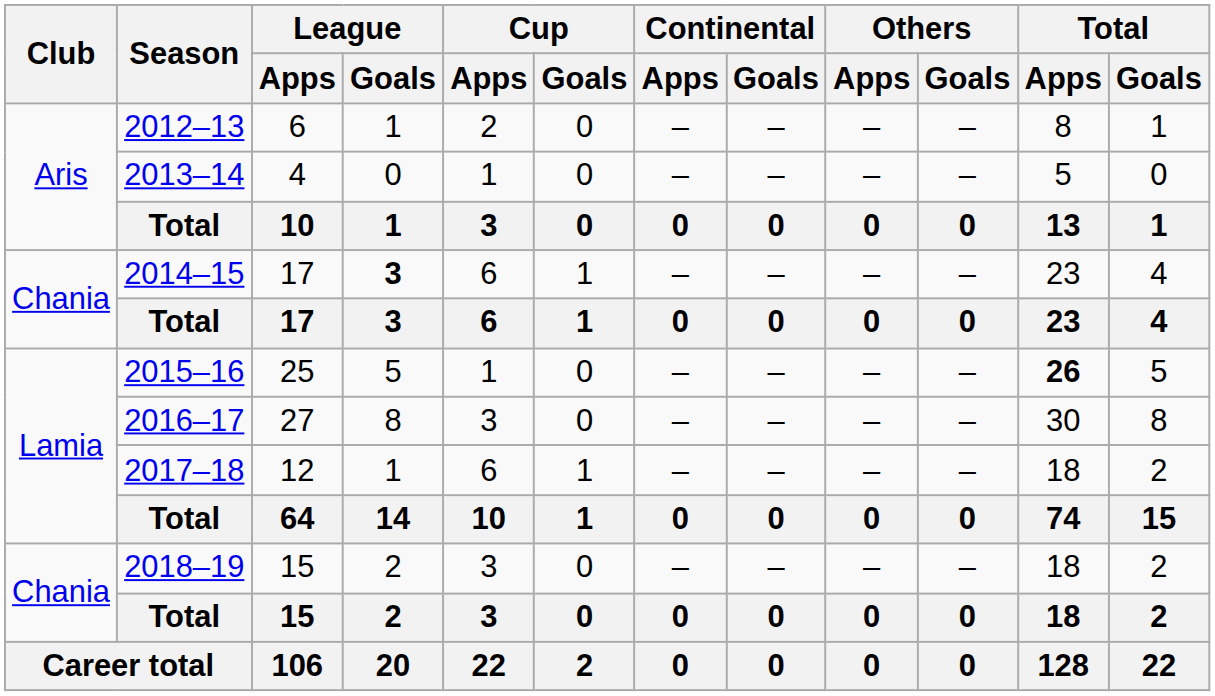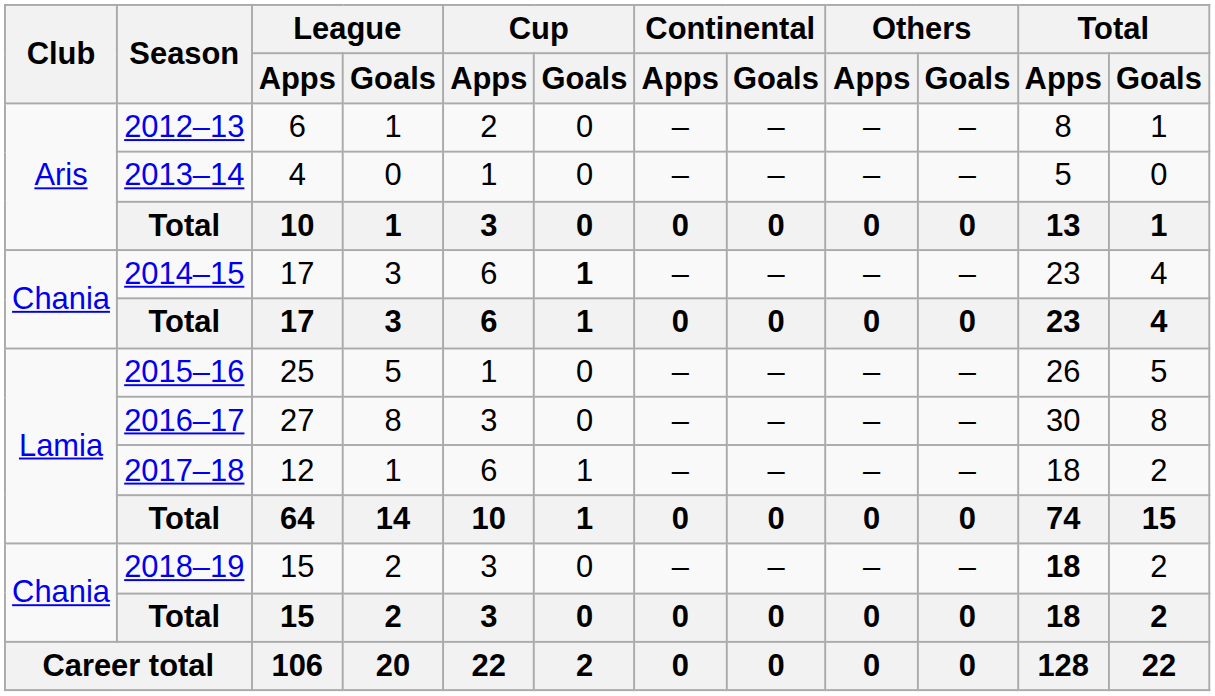(393, 273) bold -> (393, 273) normal
(584, 273) normal -> (584, 273) bold
(1063, 371) bold -> (1063, 371) normal
(1063, 567) normal -> (1063, 567) bold
